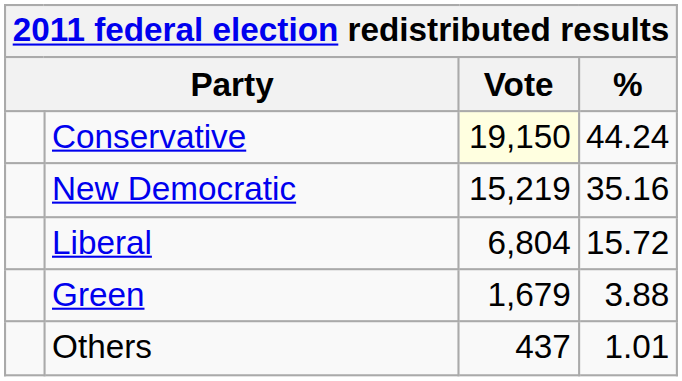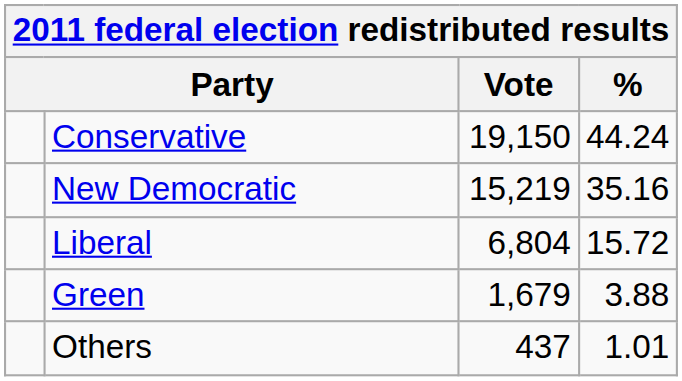(520, 136) lightyellow background -> (520, 136) no background
